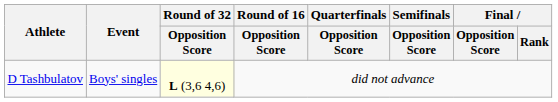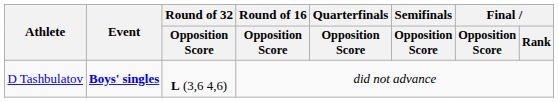(123, 79) normal -> (124, 79) bold
(197, 86) lightyellow background -> (199, 86) no background
